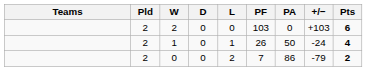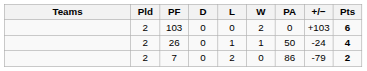columns swapped: (174, 12) <-> (261, 12)
